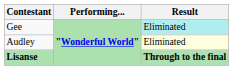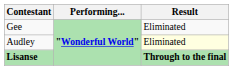(165, 27) paleturquoise background -> (165, 27) no background
